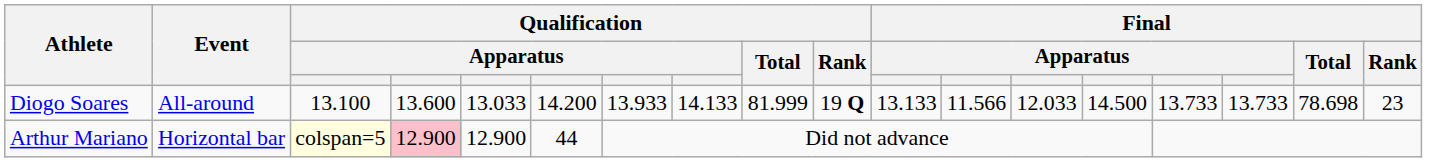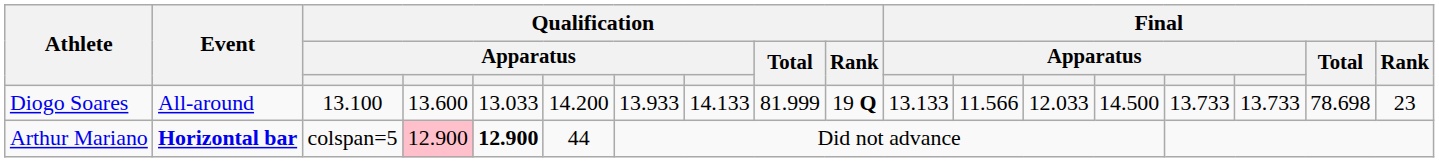(222, 139) normal -> (228, 139) bold
(340, 139) lightyellow background -> (352, 139) no background
(496, 139) normal -> (508, 139) bold
